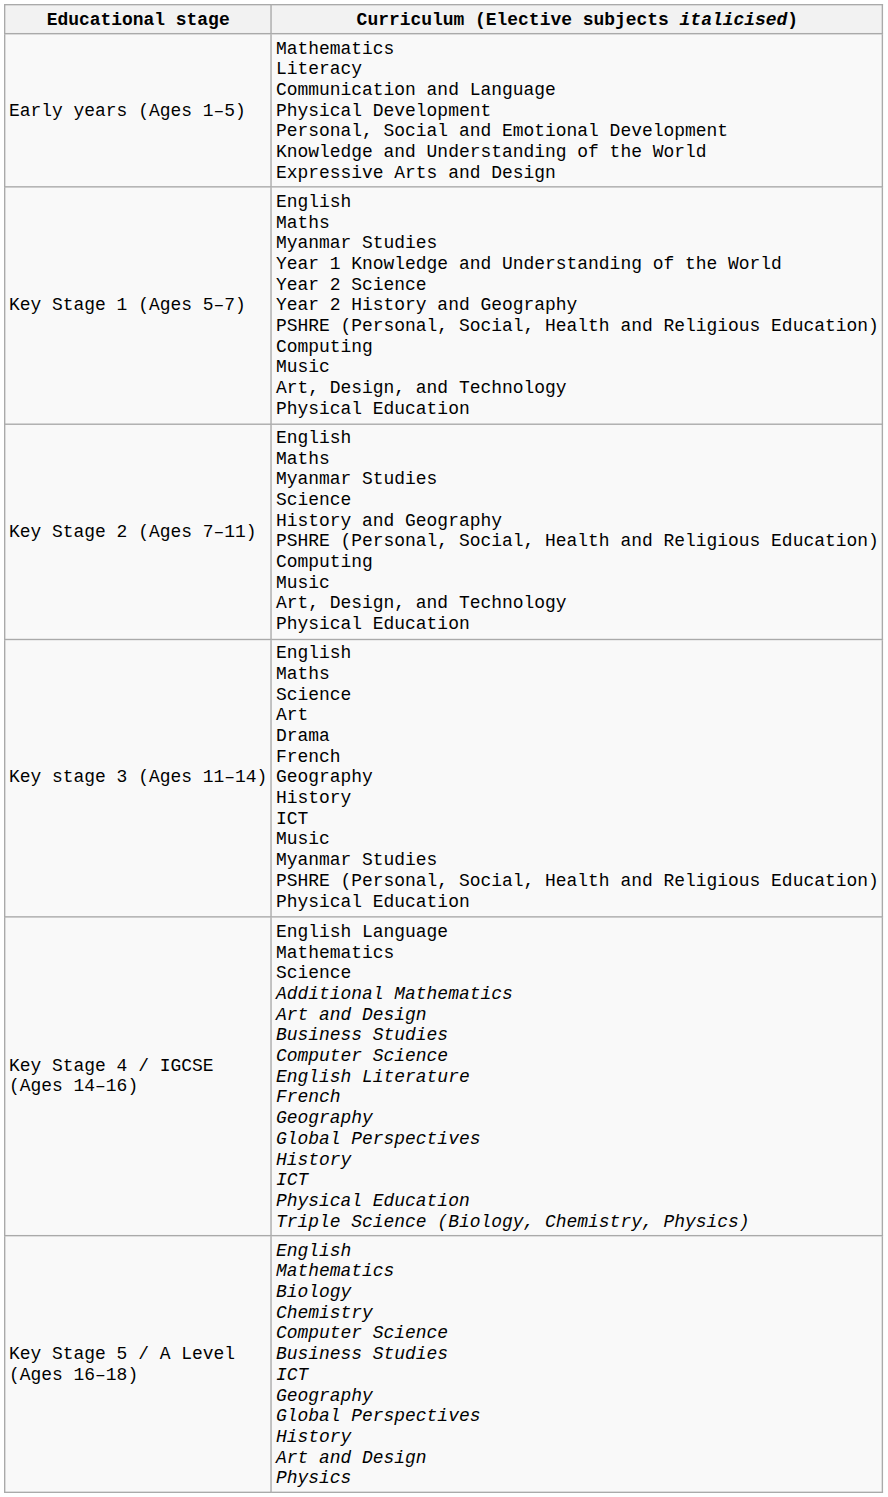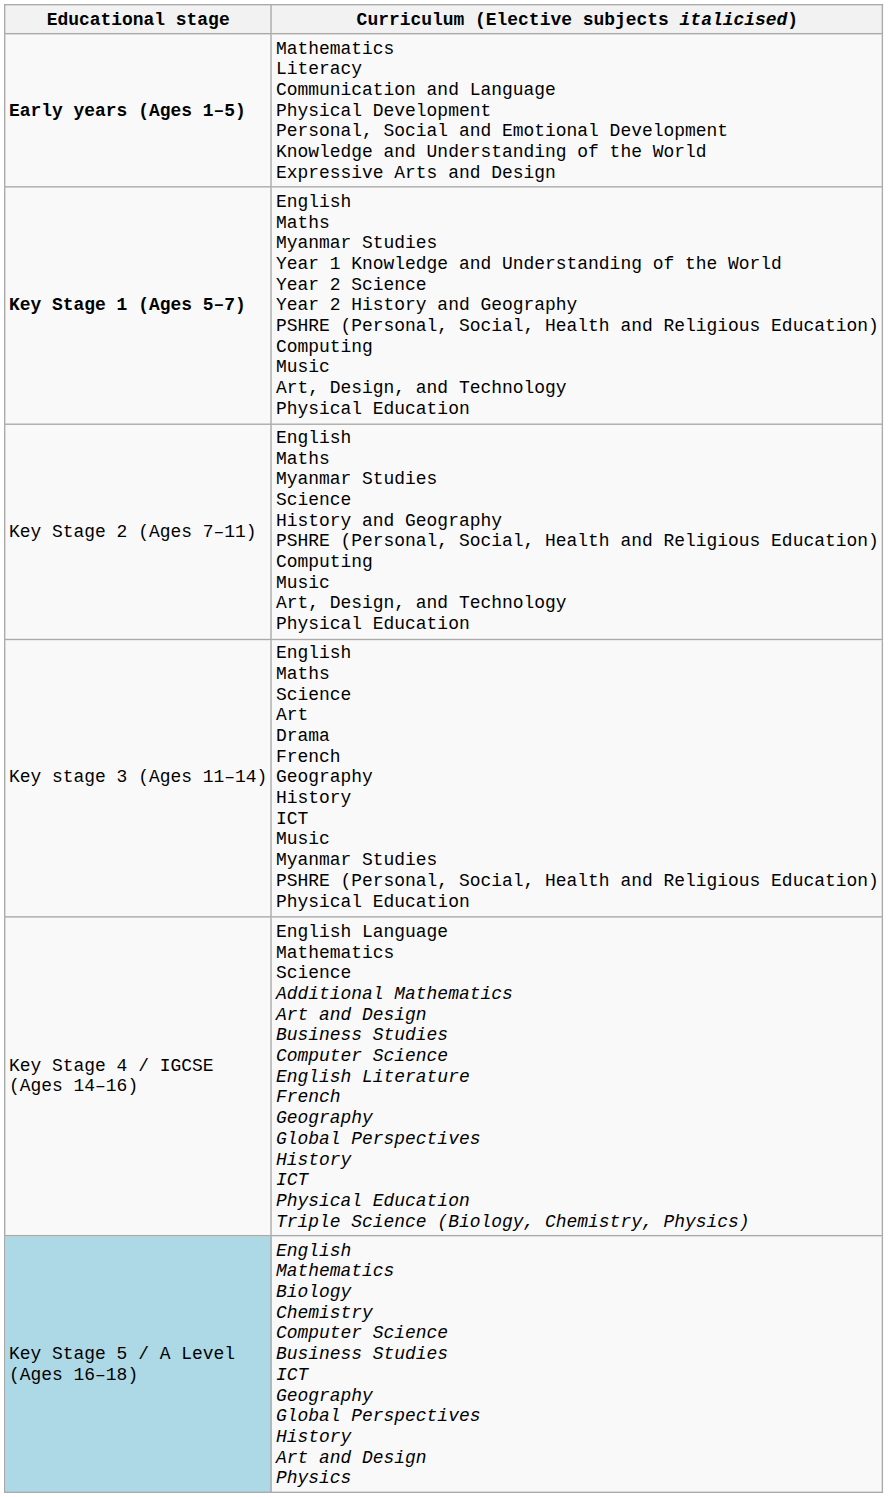(127, 111) normal -> (127, 111) bold
(127, 305) normal -> (127, 305) bold
(122, 1364) no background -> (122, 1364) lightblue background
